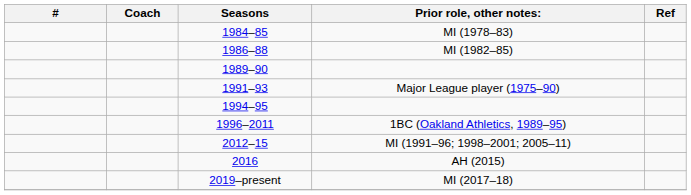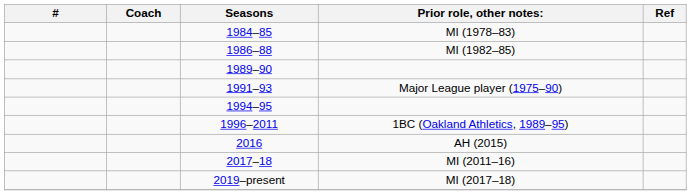- row: (245, 143)
+ row: (249, 161)
